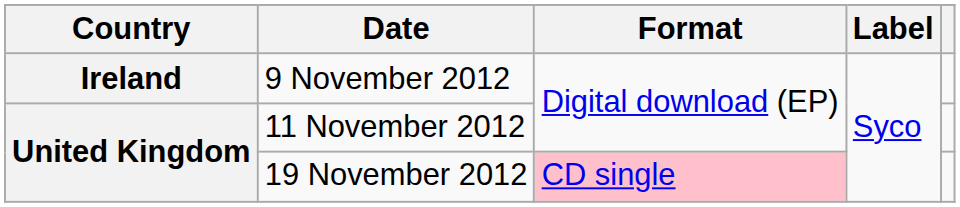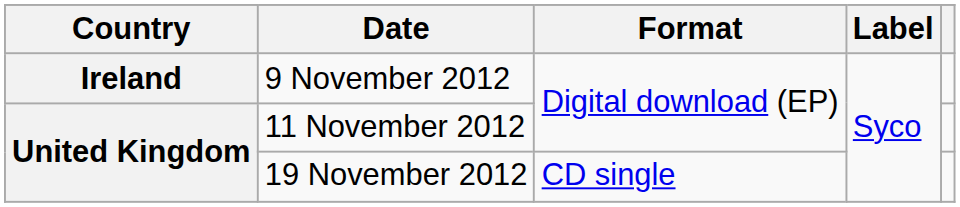(609, 175) pink background -> (609, 175) no background
